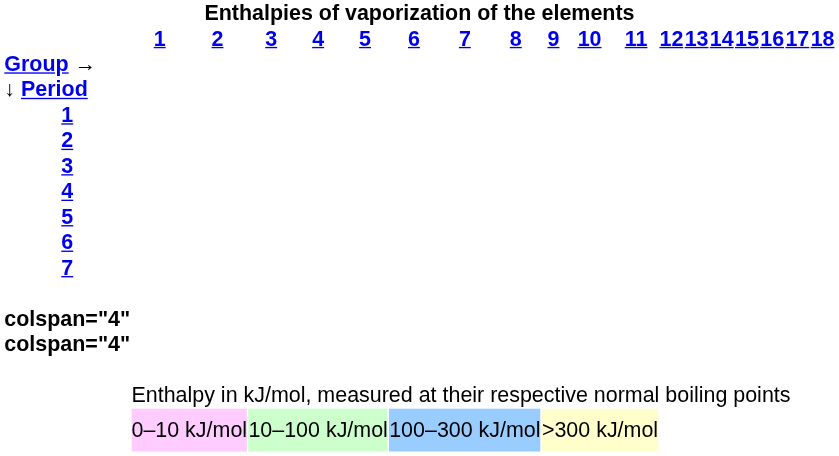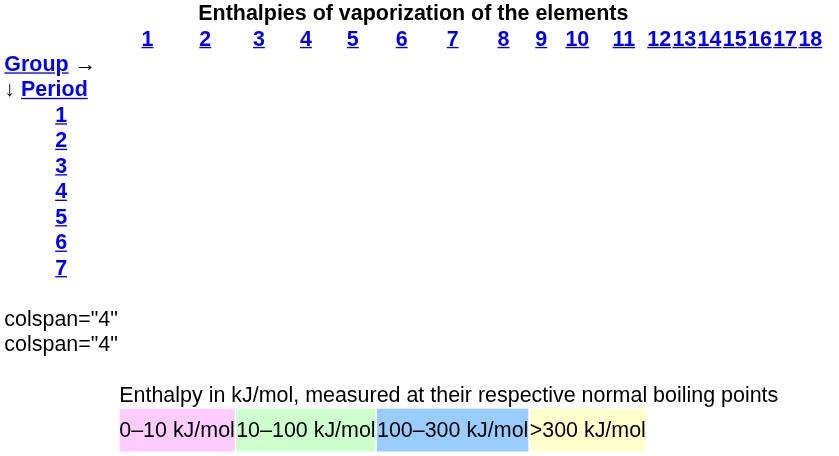(67, 318) bold -> (61, 318) normal
(67, 344) bold -> (61, 344) normal
